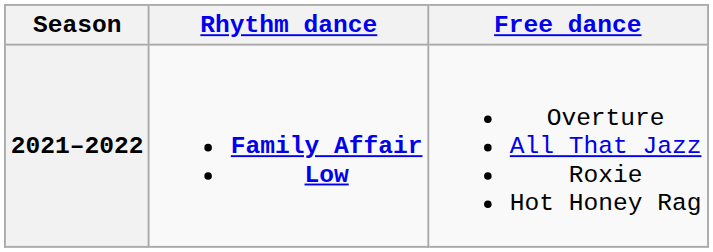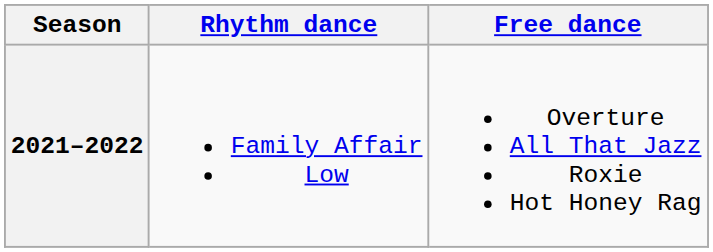(289, 160) bold -> (289, 160) normal
